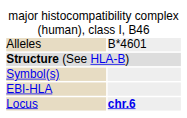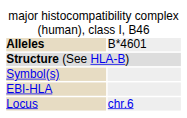(24, 44) normal -> (25, 44) bold
(122, 104) bold -> (121, 104) normal
